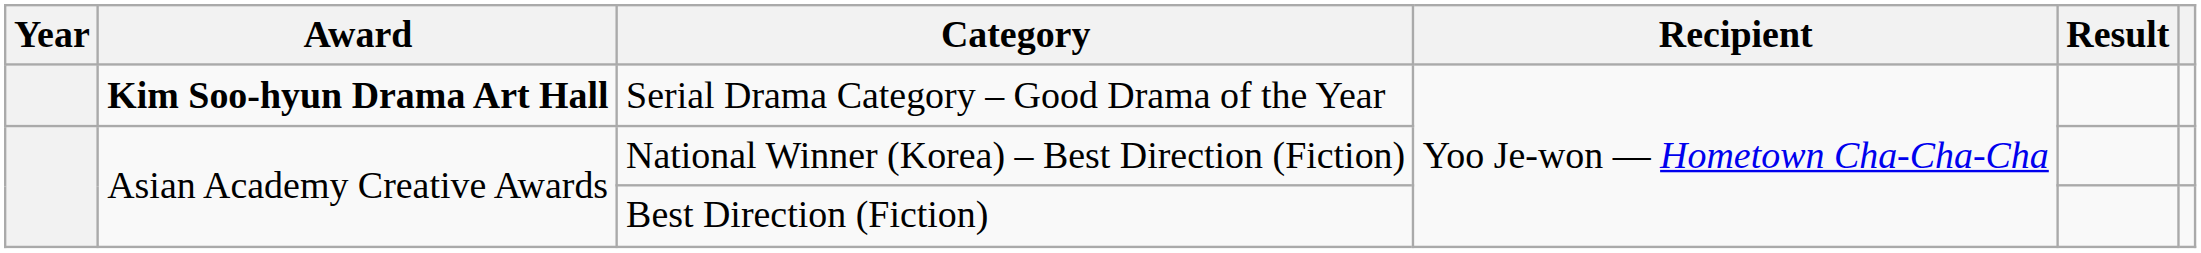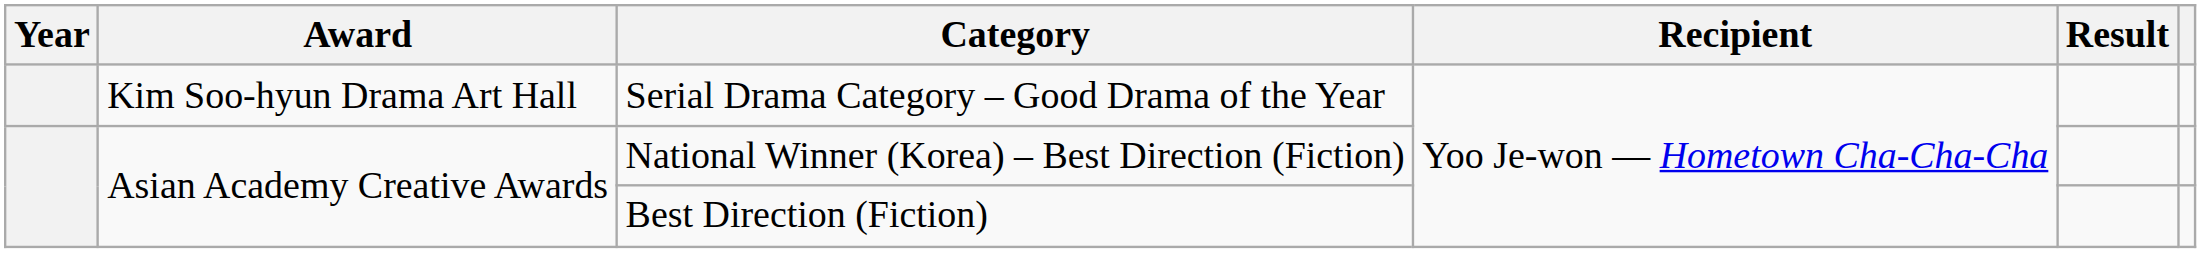(358, 94) bold -> (342, 94) normal
